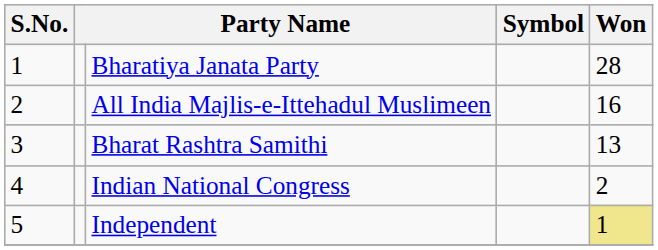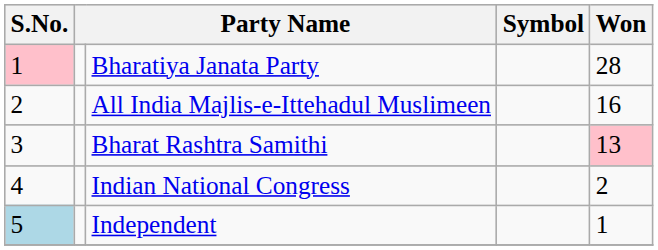(17, 64) no background -> (17, 64) pink background
(608, 144) no background -> (608, 144) pink background
(17, 225) no background -> (17, 225) lightblue background
(602, 225) khaki background -> (602, 225) no background
